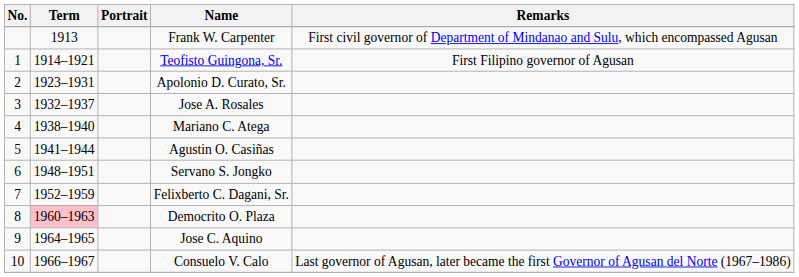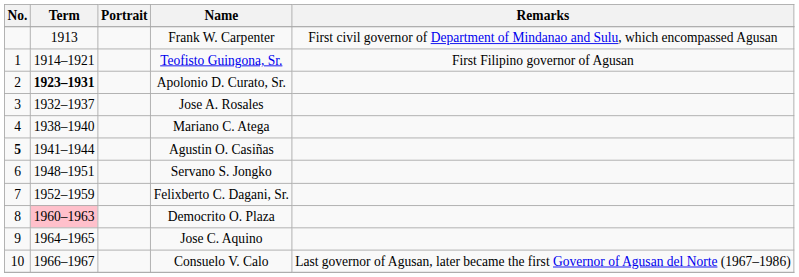(64, 82) normal -> (64, 82) bold
(18, 149) normal -> (18, 149) bold
